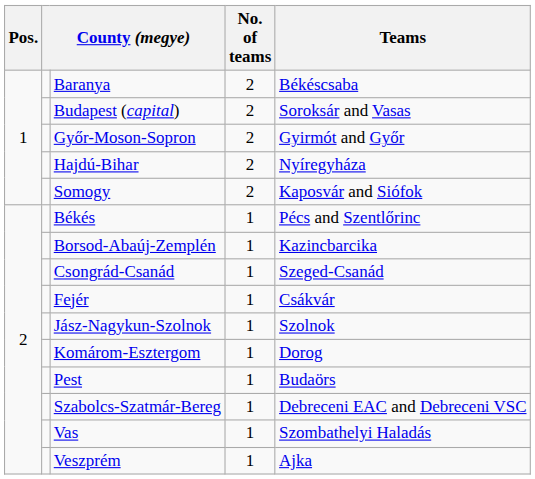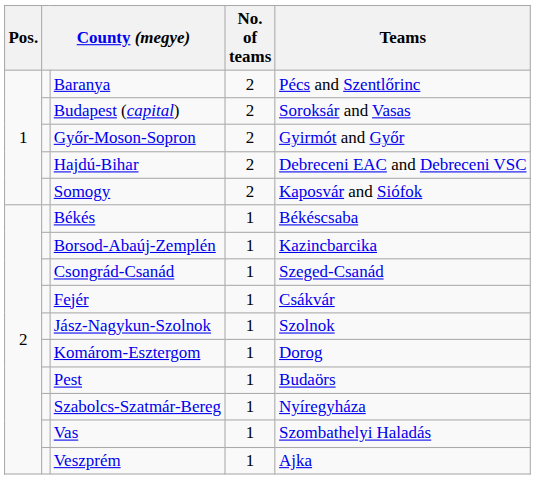(319, 83) Békéscsaba -> (350, 83) Pécs and Szentlőrinc
(322, 164) Nyíregyháza -> (403, 164) Debreceni EAC and Debreceni VSC
(350, 218) Pécs and Szentlőrinc -> (319, 218) Békéscsaba
(403, 406) Debreceni EAC and Debreceni VSC -> (322, 406) Nyíregyháza
